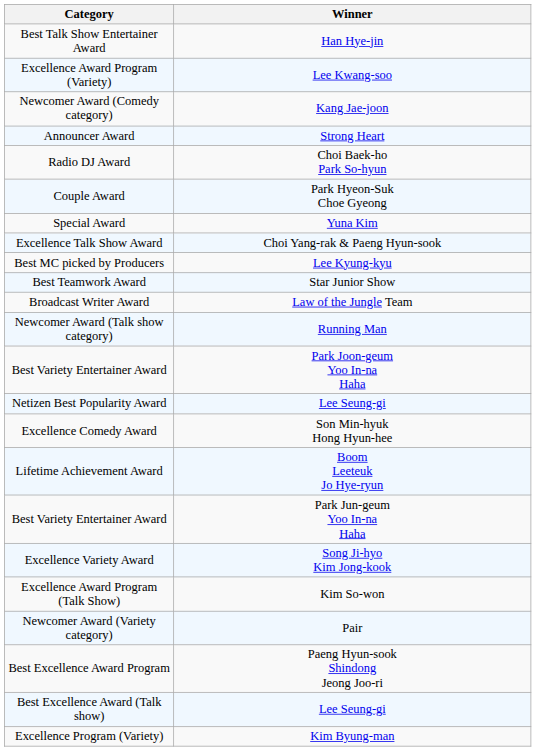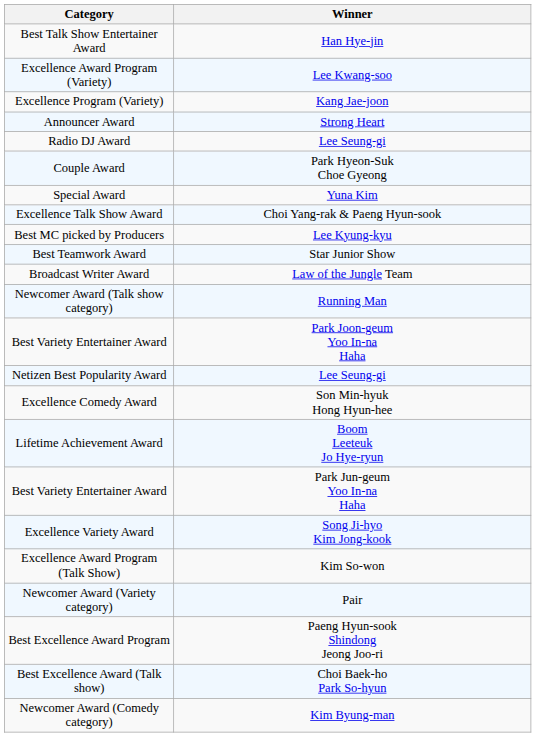(89, 108) Newcomer Award (Comedy category) -> (89, 101) Excellence Program (Variety)
(352, 162) Choi Baek-ho Park So-hyun -> (352, 141) Lee Seung-gi
(352, 709) Lee Seung-gi -> (352, 681) Choi Baek-ho Park So-hyun
(89, 736) Excellence Program (Variety) -> (89, 715) Newcomer Award (Comedy category)
